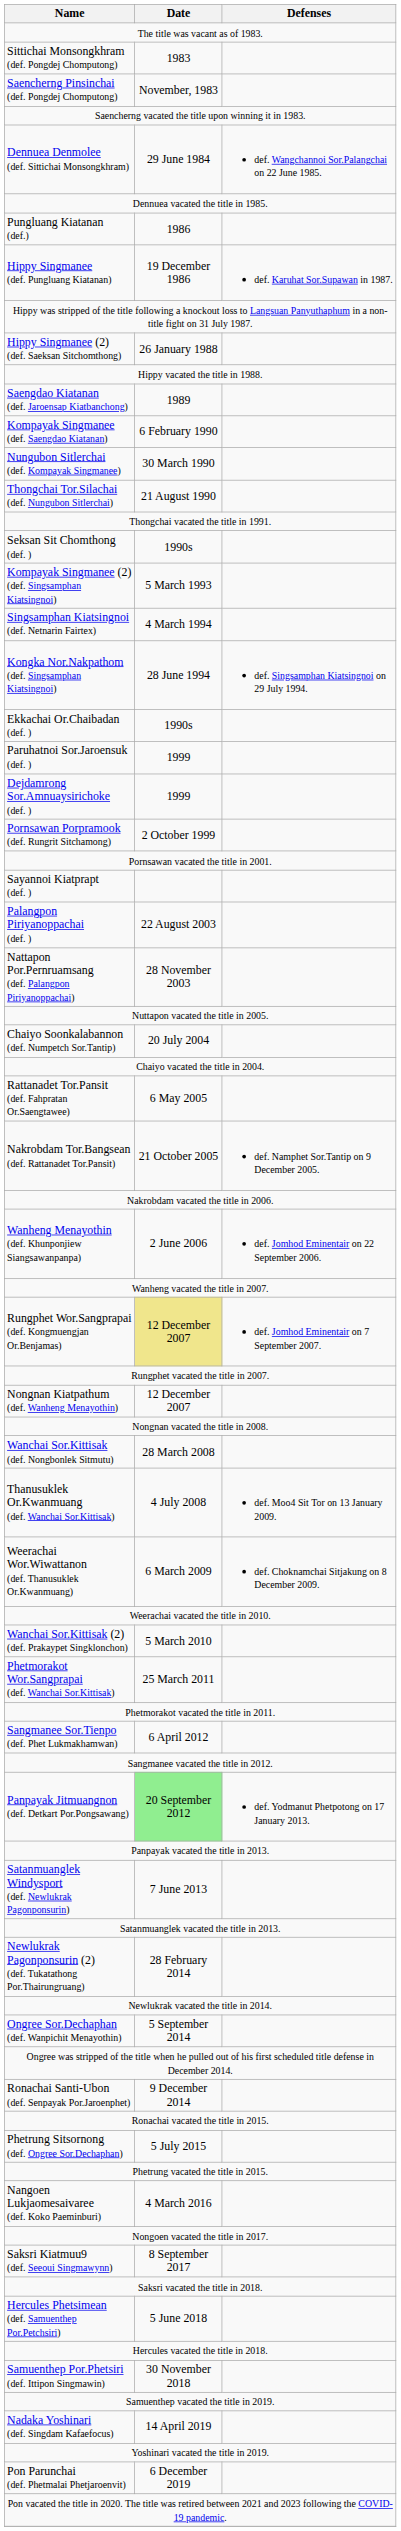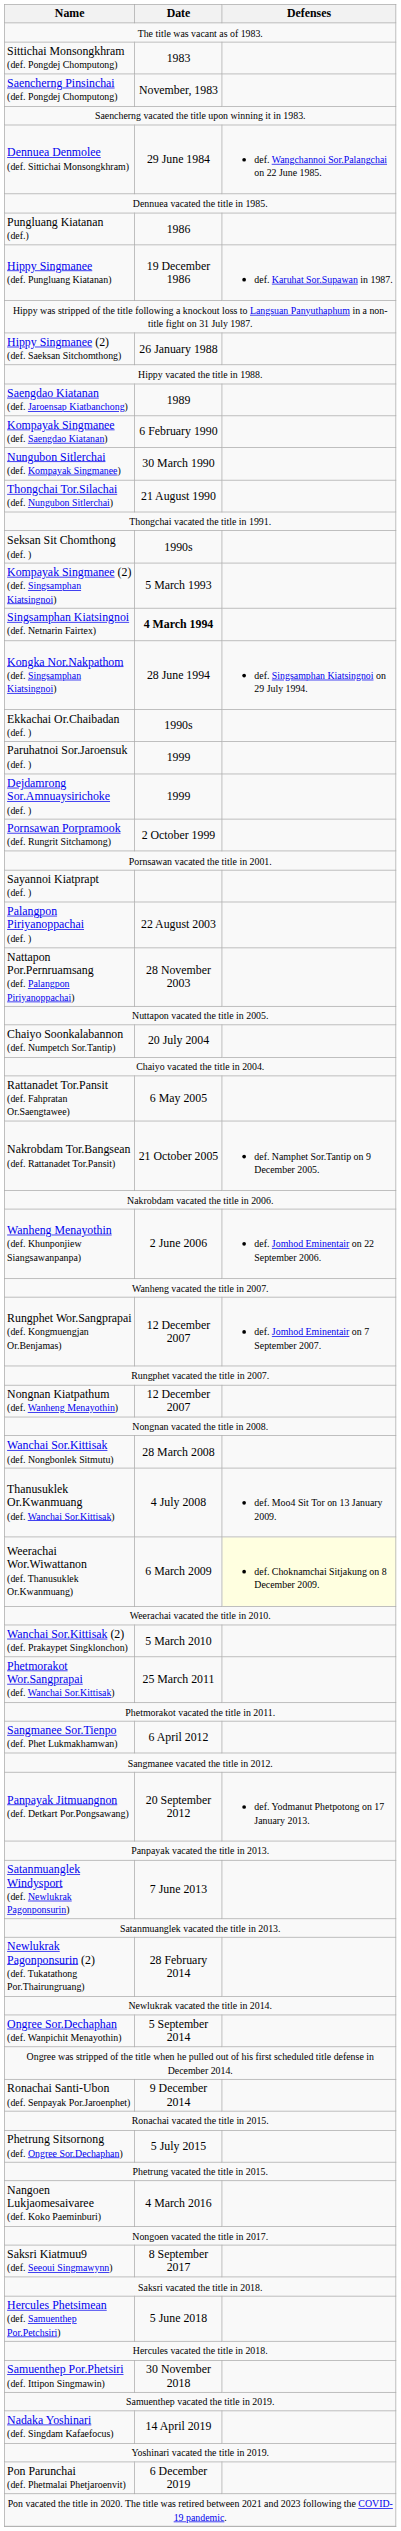(178, 624) normal -> (178, 624) bold
(178, 1331) khaki background -> (178, 1331) no background
(309, 1578) no background -> (309, 1578) lightyellow background
(178, 1806) lightgreen background -> (178, 1806) no background
